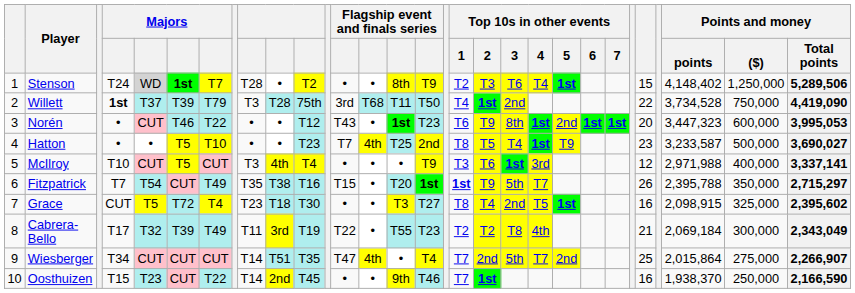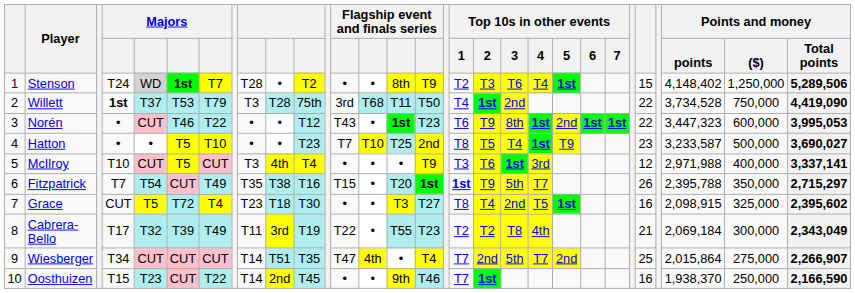(183, 103) T39 -> (183, 103) T53
(646, 123) 20 -> (646, 123) 22
(373, 143) 4th -> (373, 143) T10
